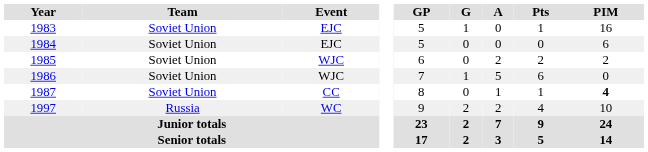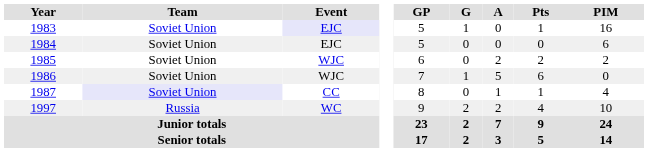(331, 28) no background -> (331, 28) lavender background
(183, 92) no background -> (183, 92) lavender background
(606, 92) bold -> (606, 92) normal
